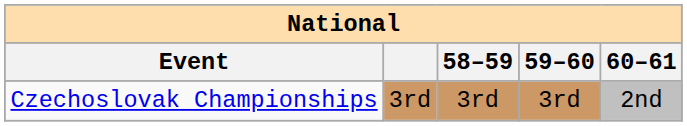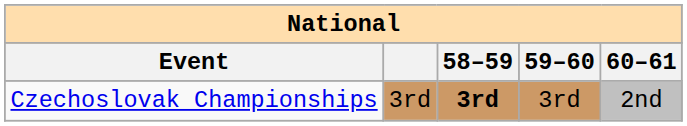(478, 101) normal -> (478, 101) bold
